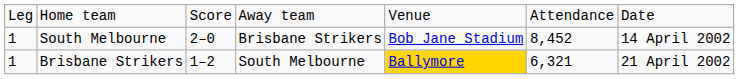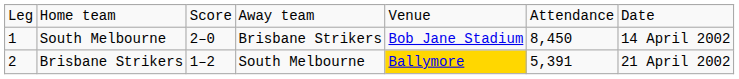(551, 39) 8,452 -> (551, 39) 8,450
(12, 62) 1 -> (12, 62) 2
(551, 62) 6,321 -> (551, 62) 5,391
